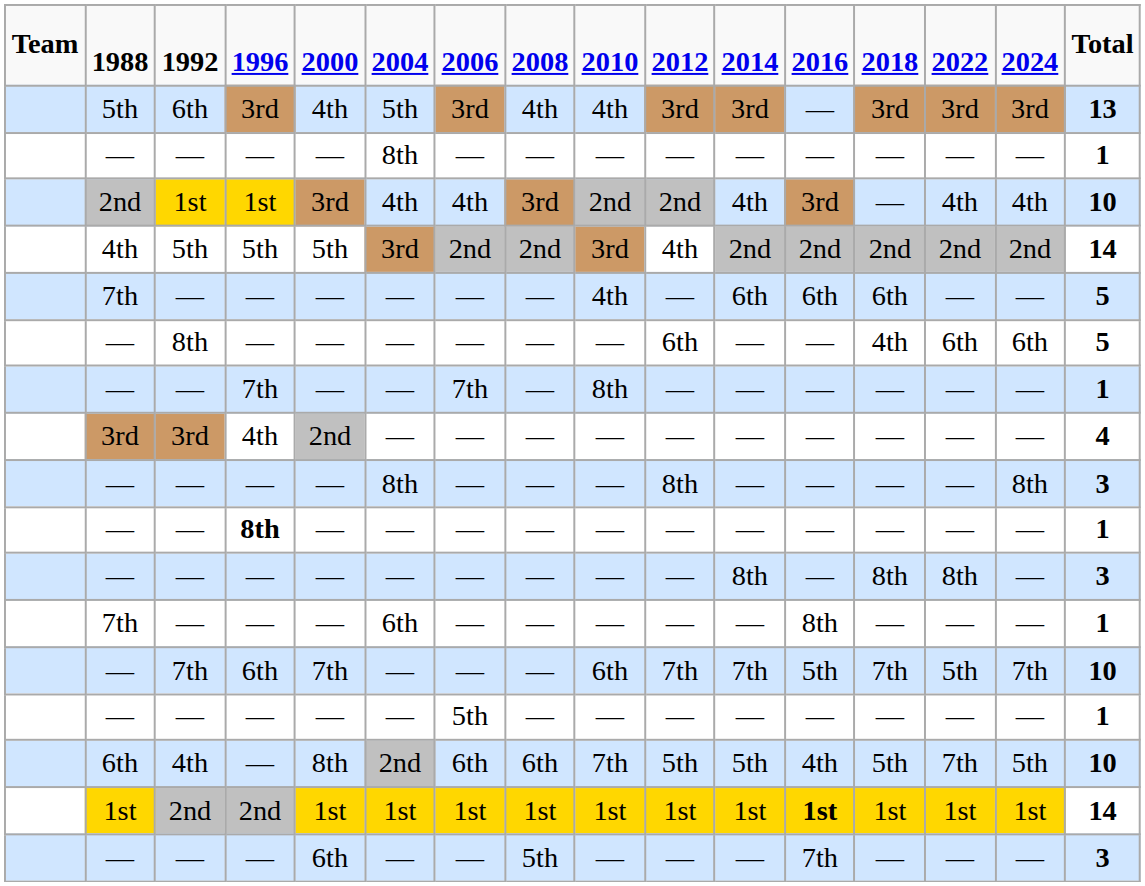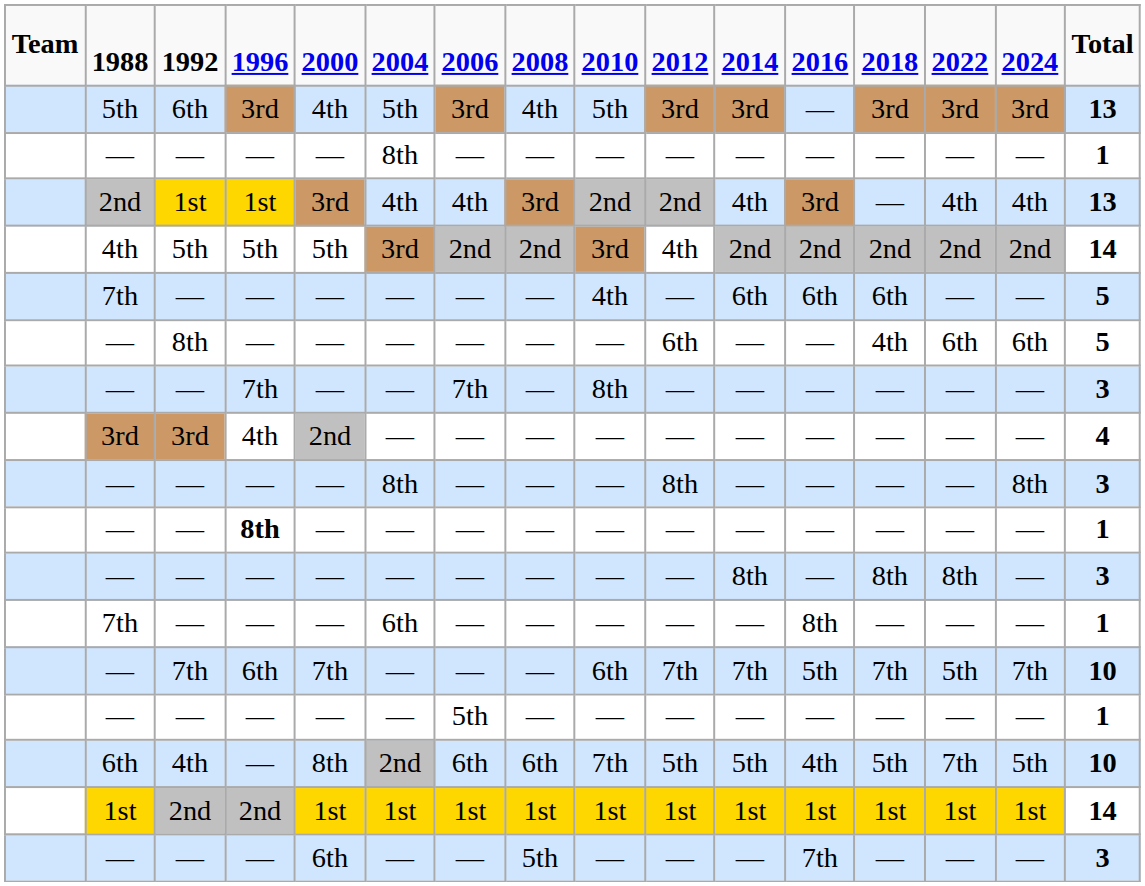(610, 108) 4th -> (610, 108) 5th
(1103, 202) 10 -> (1103, 202) 13
(1103, 389) 1 -> (1103, 389) 3
(820, 810) bold -> (820, 810) normal
